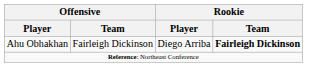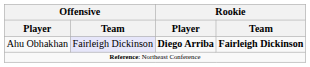(113, 44) no background -> (113, 44) lavender background
(184, 44) normal -> (186, 44) bold
